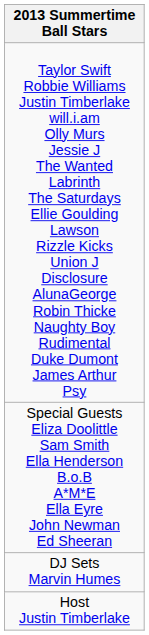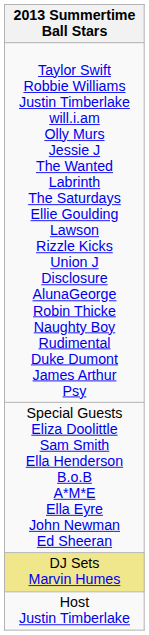(74, 572) no background -> (74, 572) khaki background
